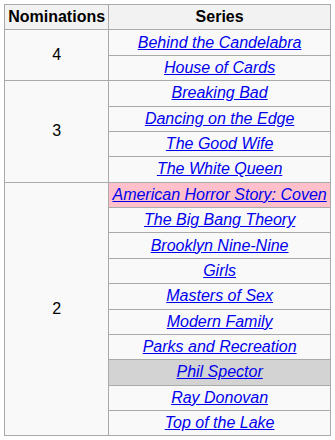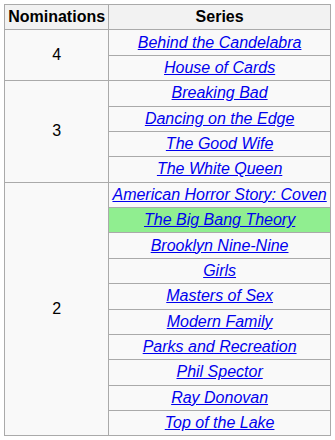(220, 194) pink background -> (220, 194) no background
(220, 220) no background -> (220, 220) lightgreen background
(220, 372) lightgrey background -> (220, 372) no background
